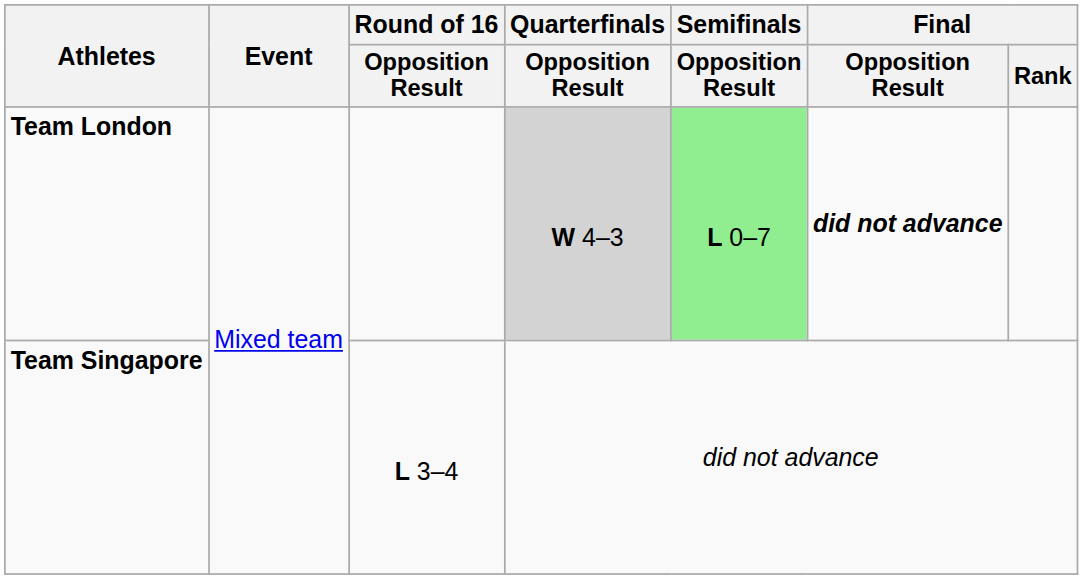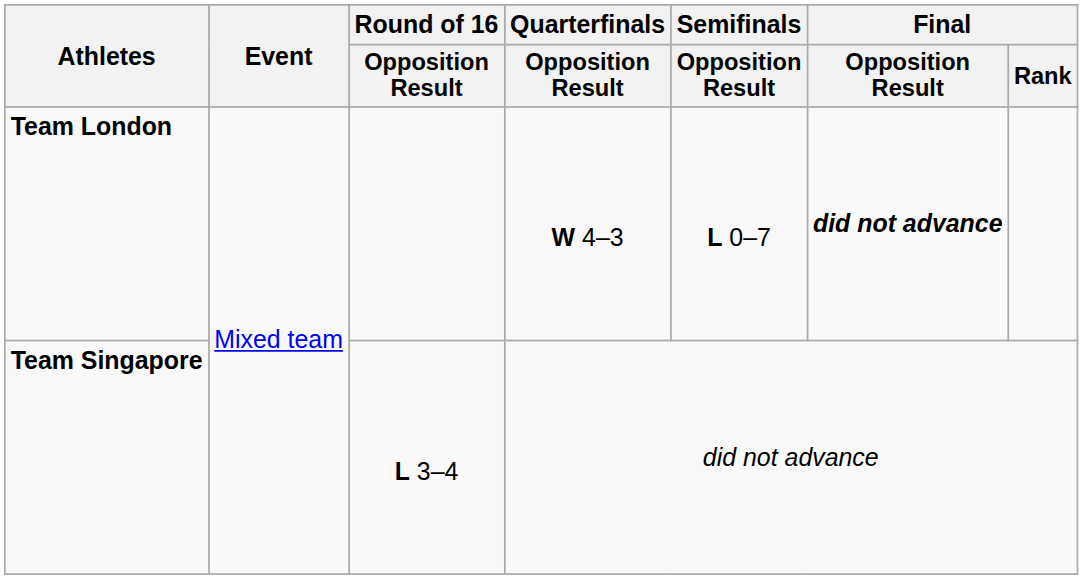(588, 238) lightgrey background -> (588, 238) no background
(739, 238) lightgreen background -> (739, 238) no background
